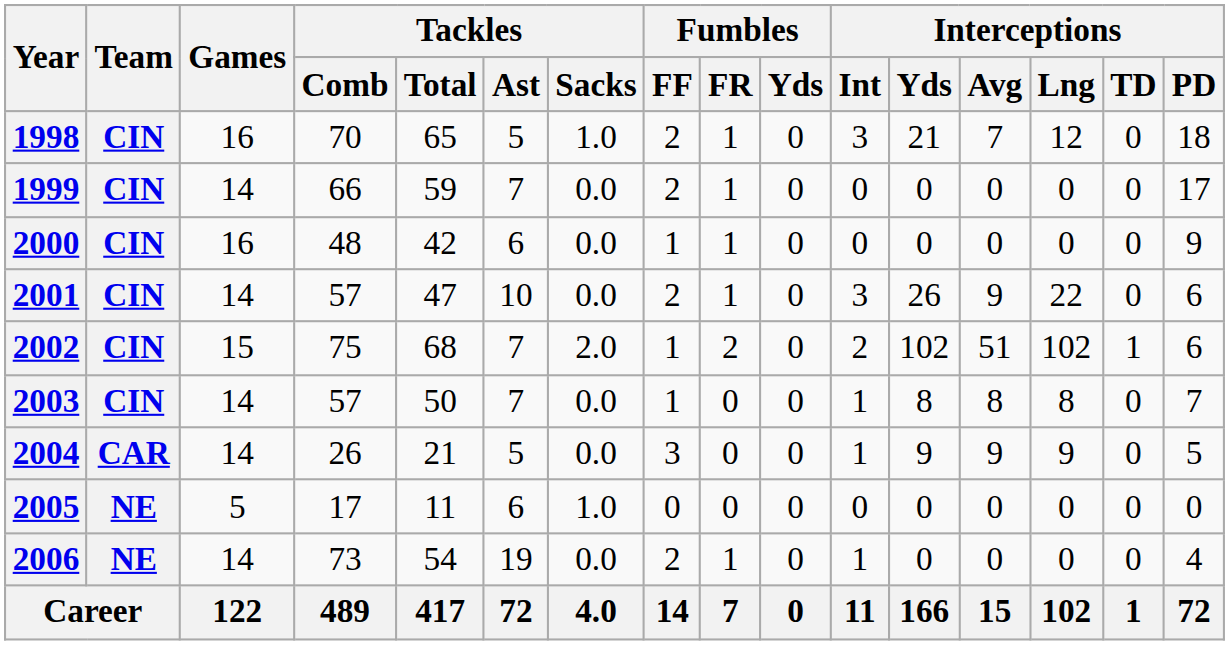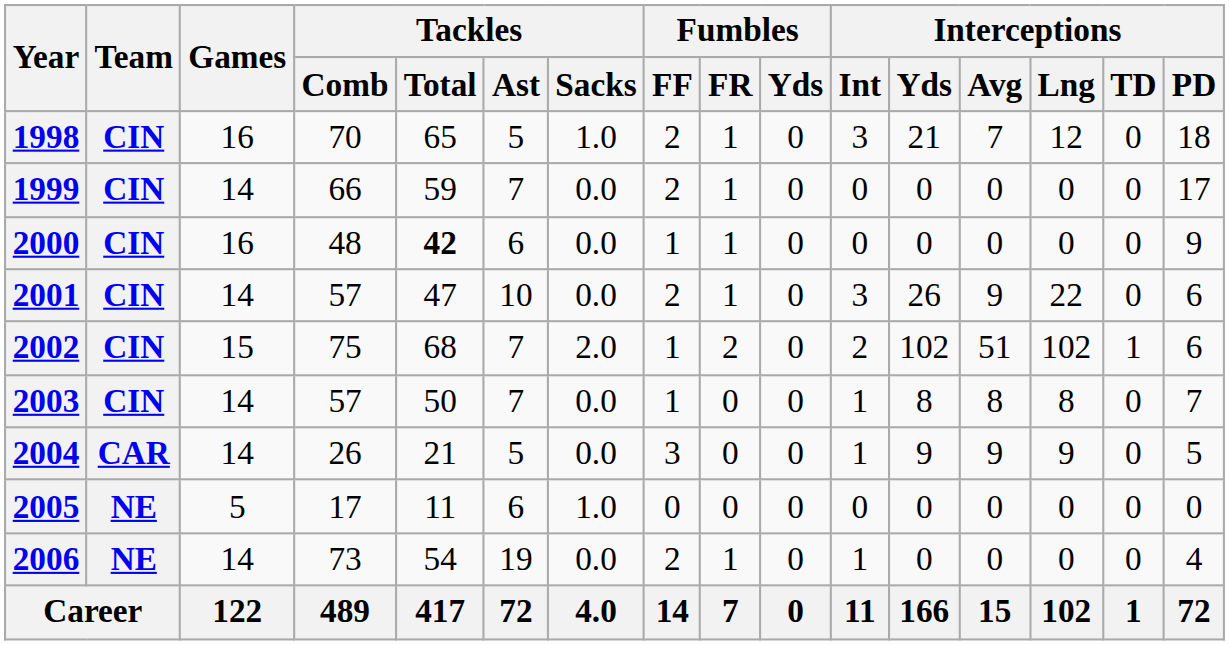(440, 242) normal -> (440, 242) bold
